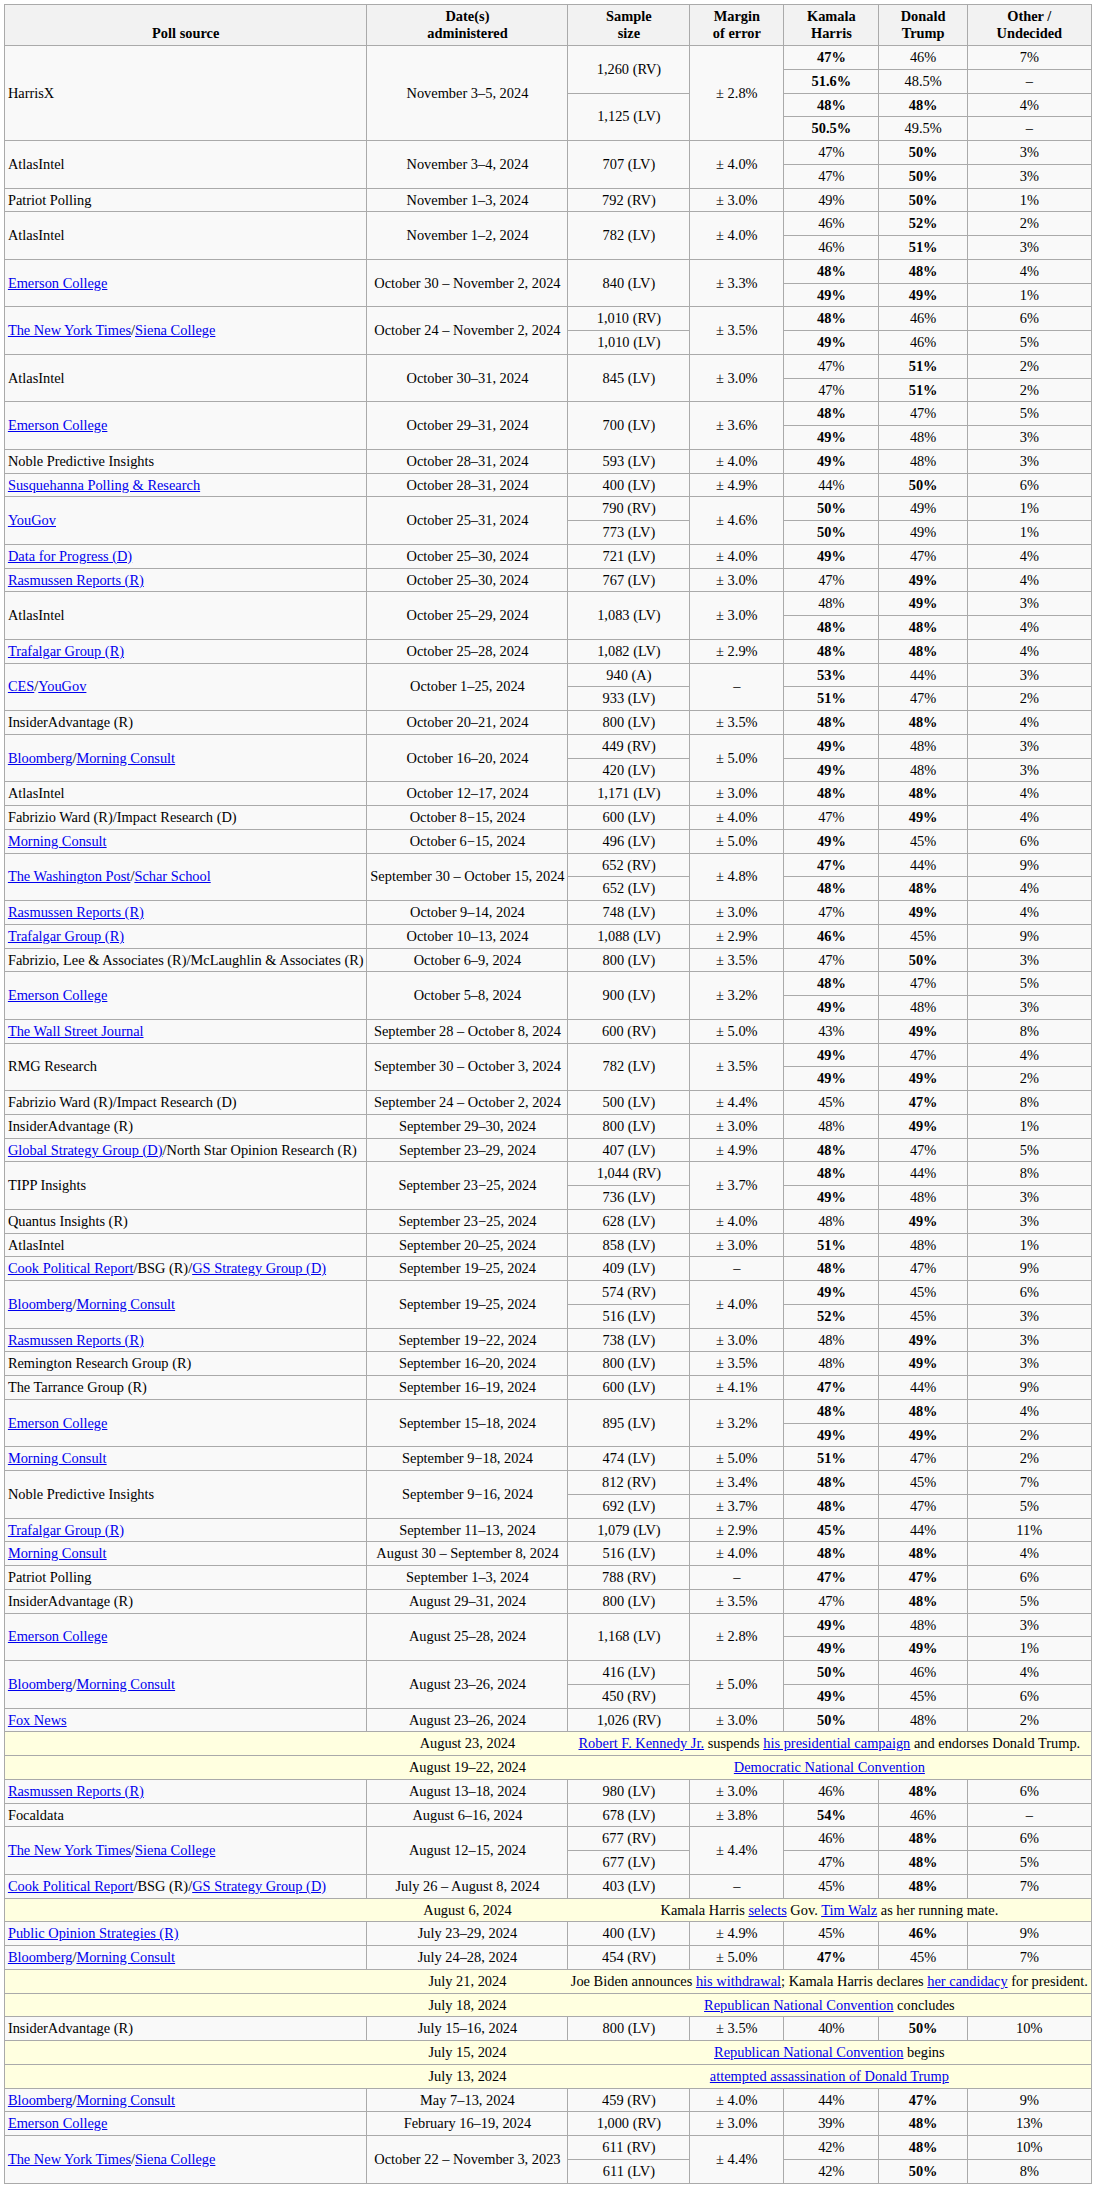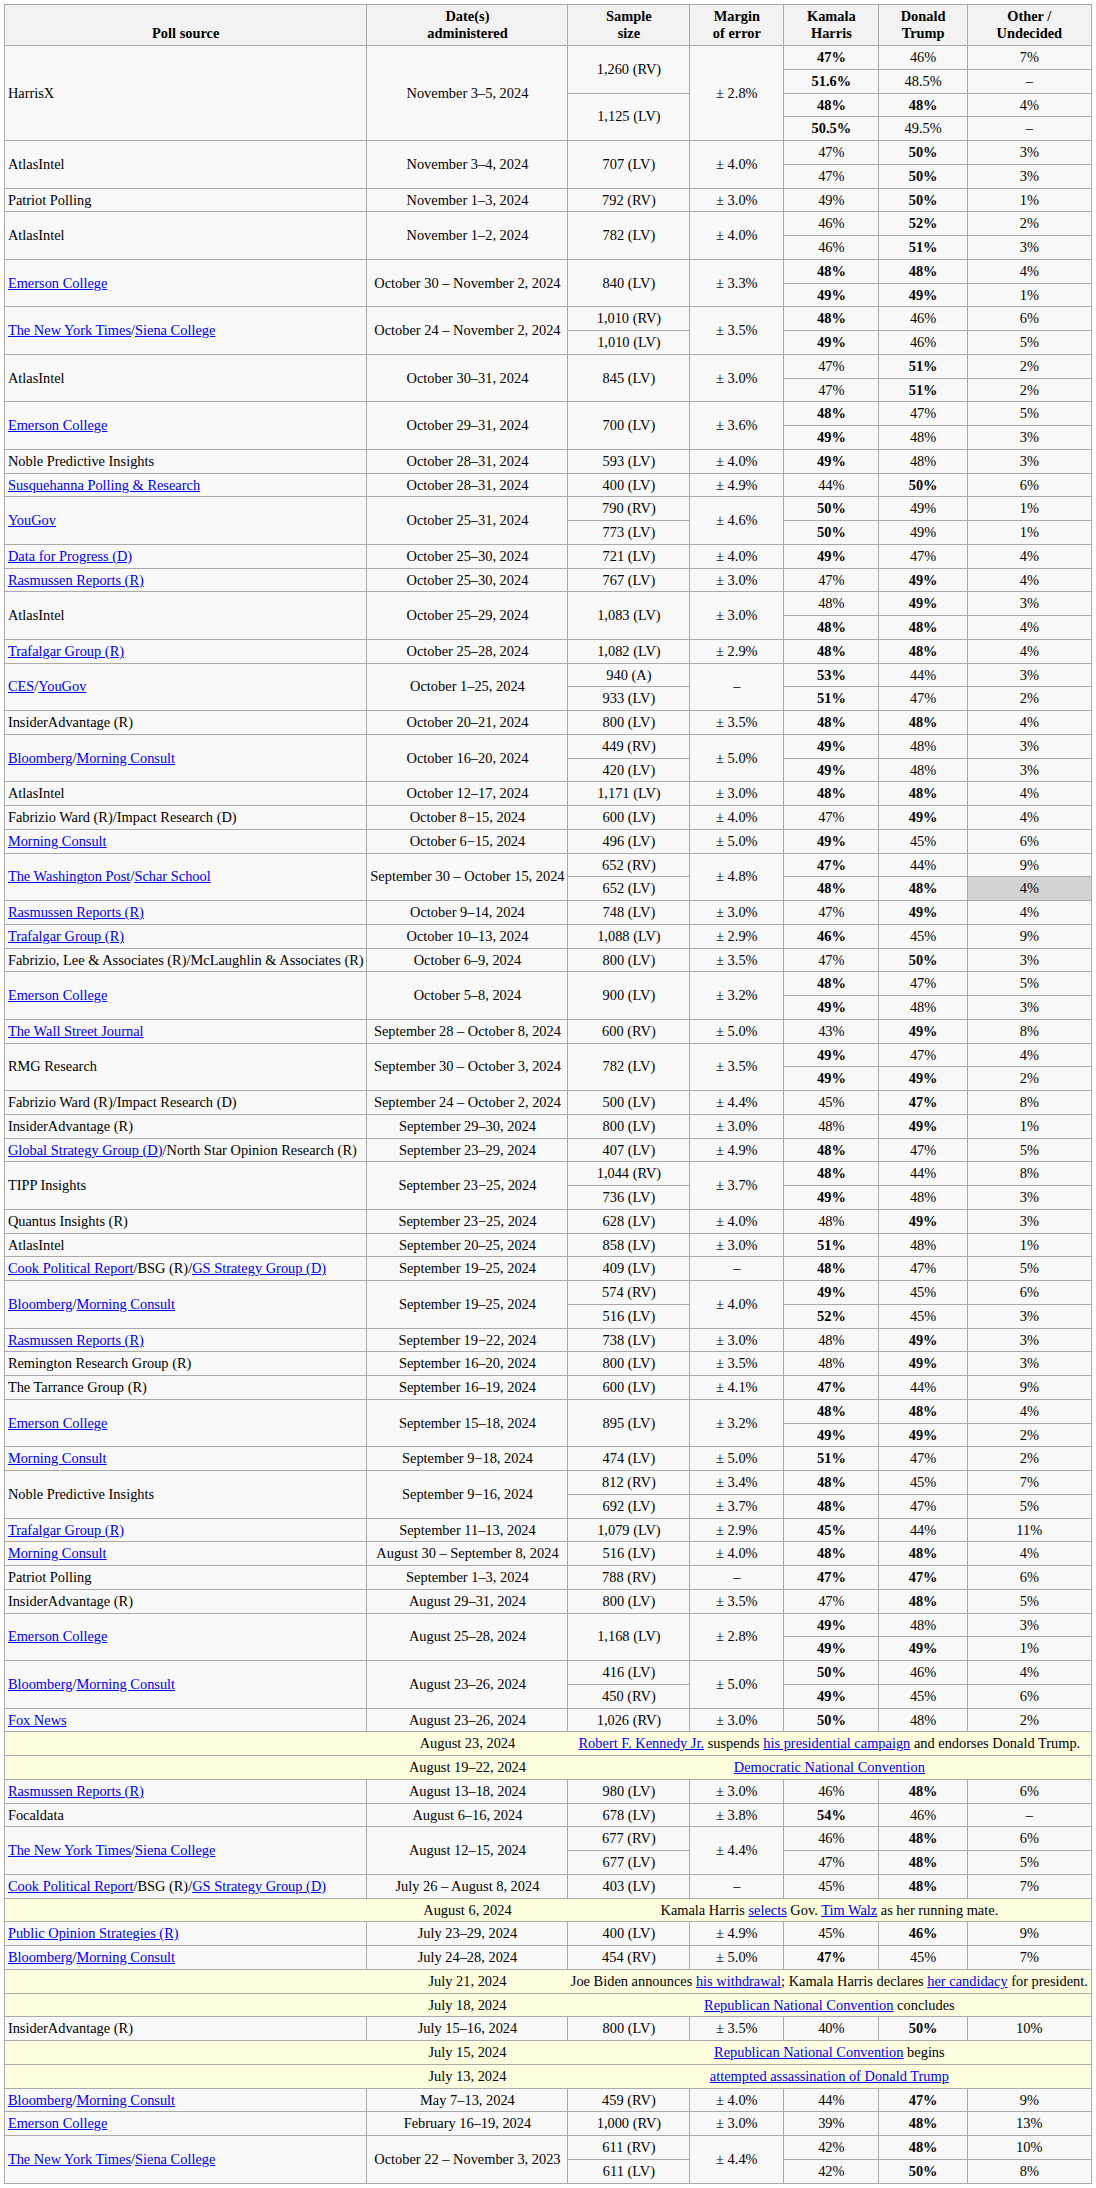(1029, 888) no background -> (1029, 888) lightgrey background
(1029, 1268) 9% -> (1029, 1268) 5%
